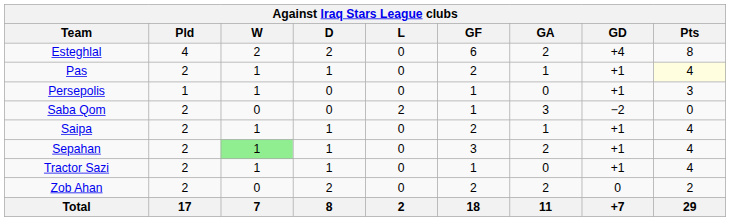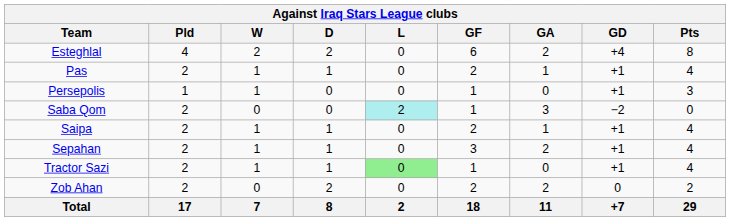(690, 71) lightyellow background -> (690, 71) no background
(401, 110) no background -> (401, 110) paleturquoise background
(257, 149) lightgreen background -> (257, 149) no background
(401, 168) no background -> (401, 168) lightgreen background
